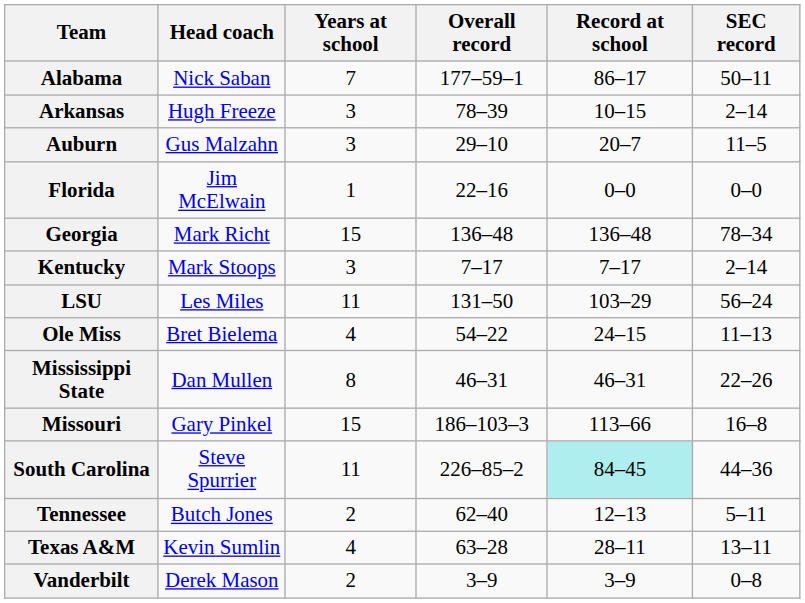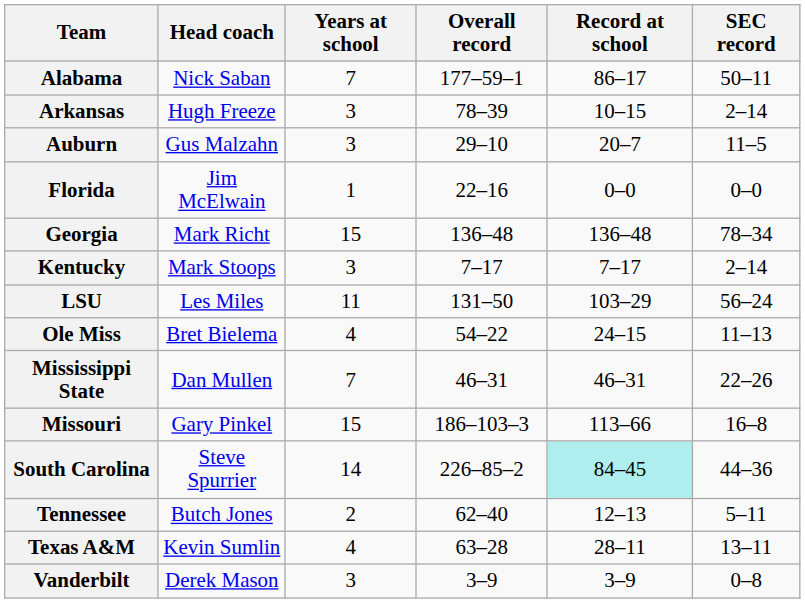(351, 379) 8 -> (351, 379) 7
(351, 469) 11 -> (351, 469) 14
(351, 580) 2 -> (351, 580) 3
